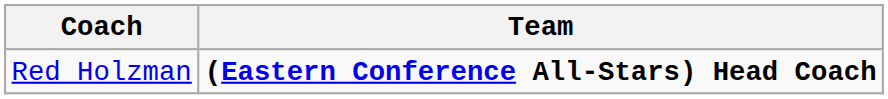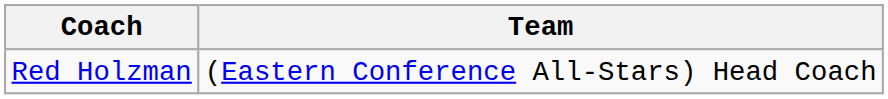(541, 72) bold -> (541, 72) normal
